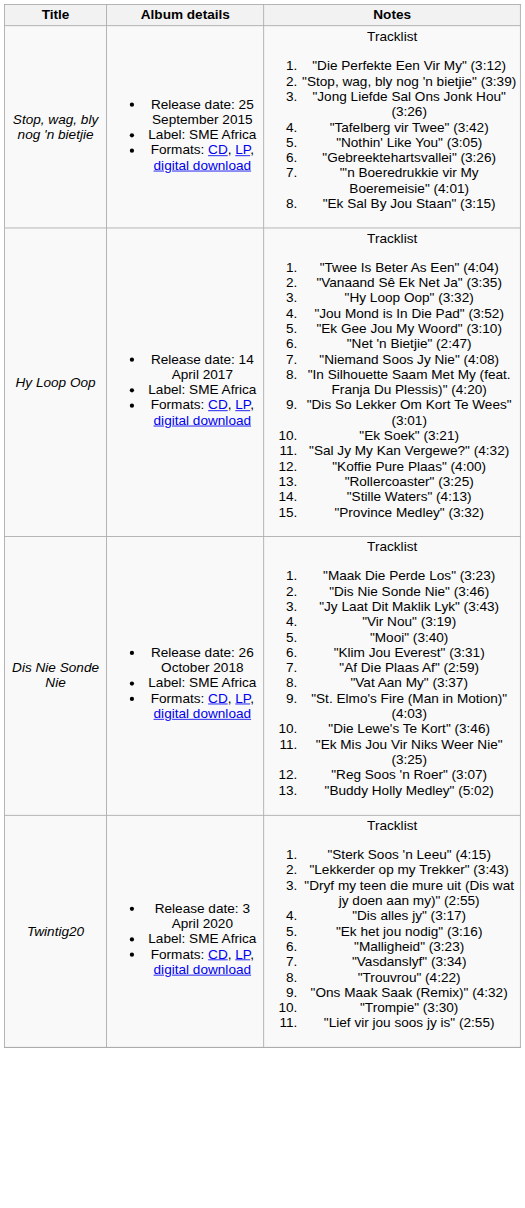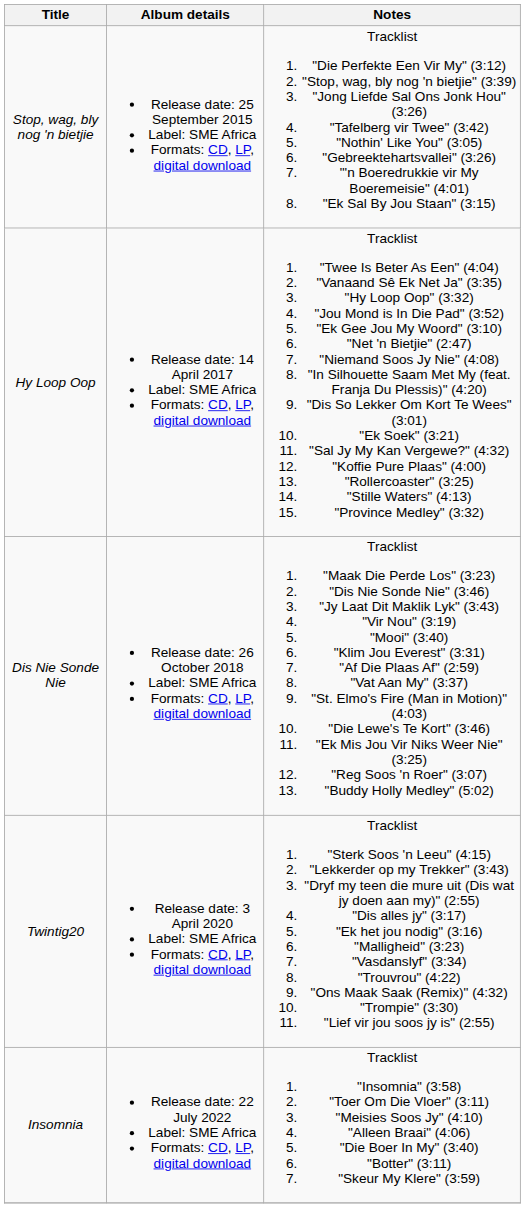+ row: (56, 1125)
